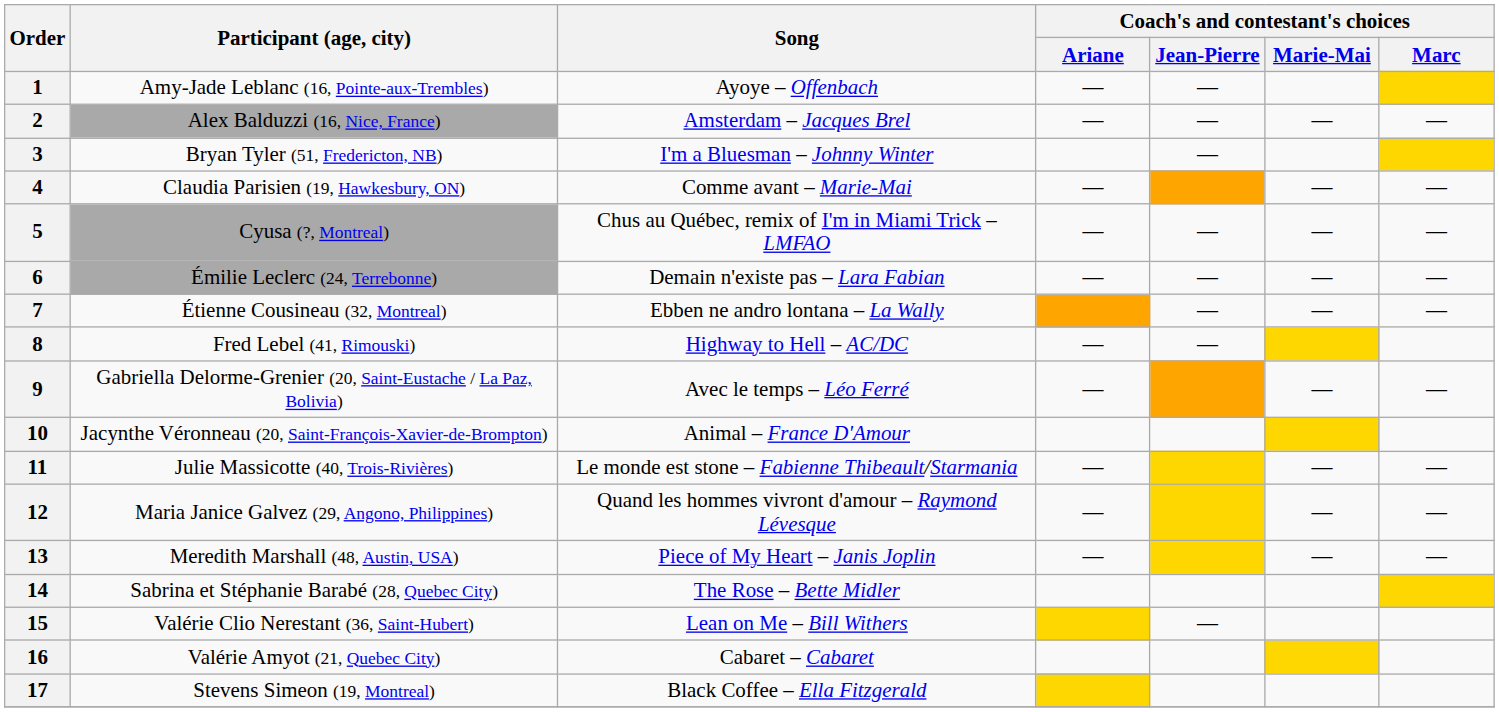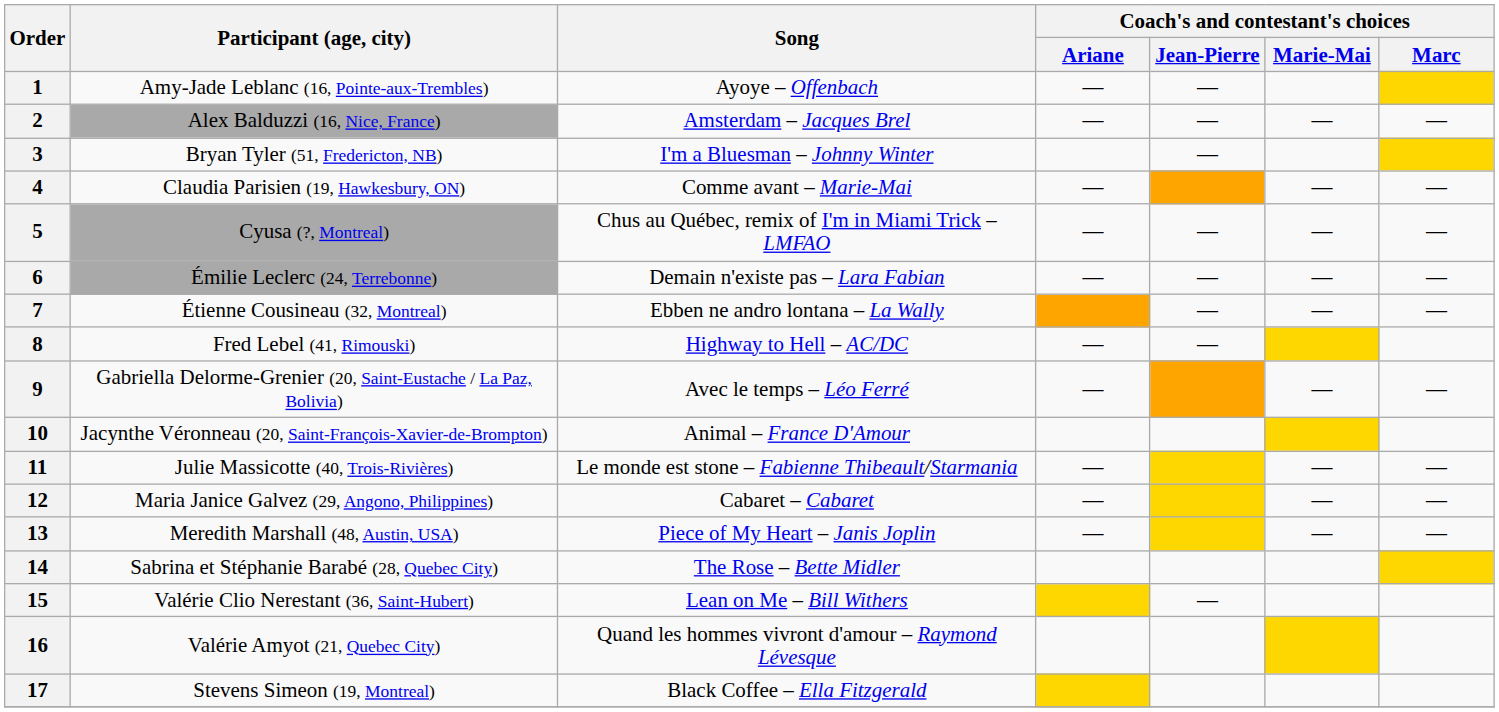(797, 512) Quand les hommes vivront d'amour – Raymond Lévesque -> (797, 500) Cabaret – Cabaret
(797, 656) Cabaret – Cabaret -> (797, 645) Quand les hommes vivront d'amour – Raymond Lévesque
